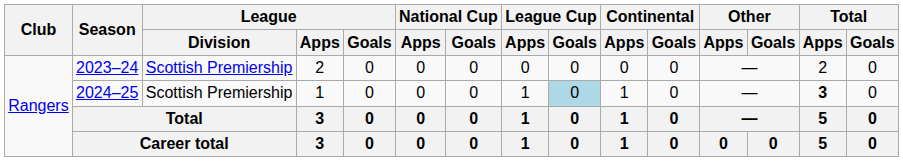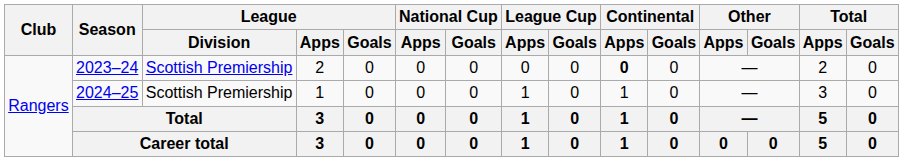(624, 67) normal -> (624, 67) bold
(575, 93) lightblue background -> (575, 93) no background
(823, 93) bold -> (823, 93) normal
